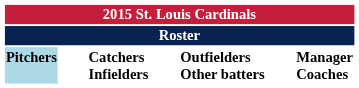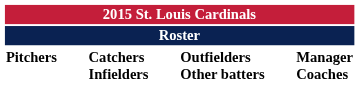(31, 56) lightblue background -> (31, 56) no background
